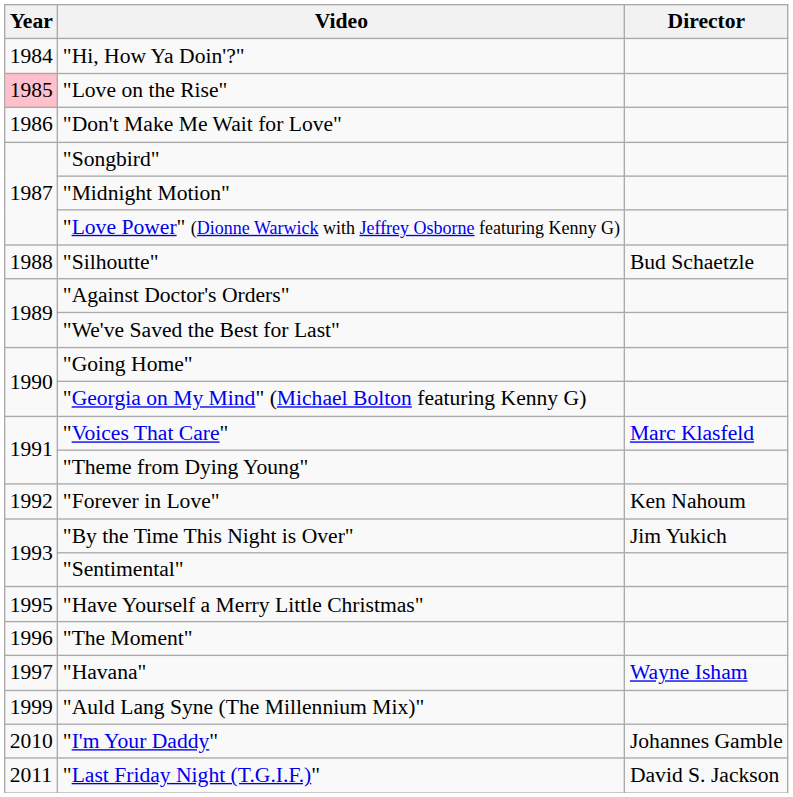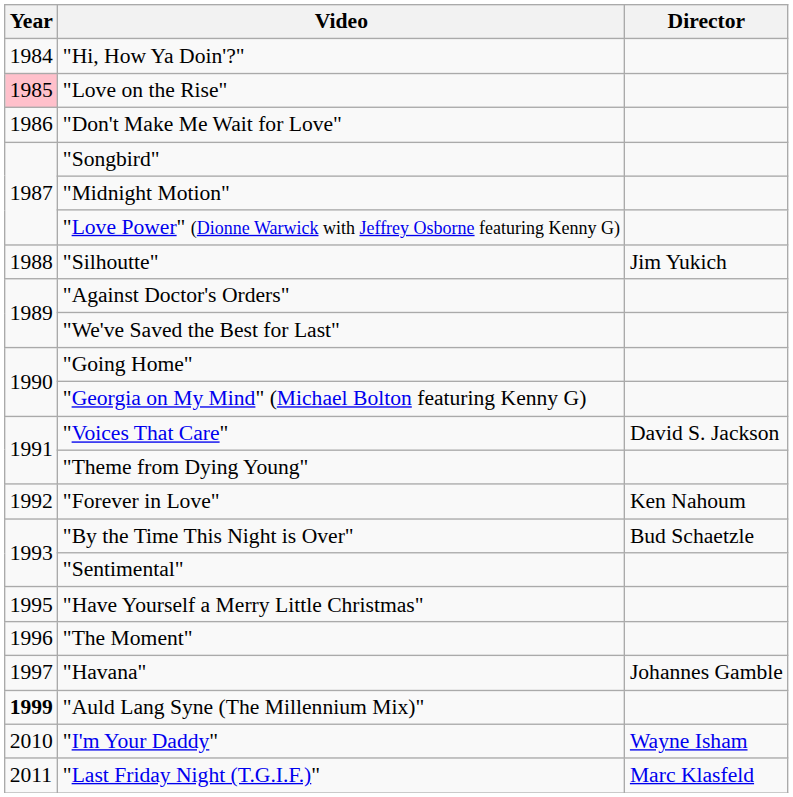(692, 261) Bud Schaetzle -> (678, 261) Jim Yukich
(692, 432) Marc Klasfeld -> (705, 432) David S. Jackson
(678, 535) Jim Yukich -> (692, 535) Bud Schaetzle
(689, 672) Wayne Isham -> (706, 672) Johannes Gamble
(31, 706) normal -> (31, 706) bold
(706, 741) Johannes Gamble -> (689, 741) Wayne Isham
(705, 775) David S. Jackson -> (692, 775) Marc Klasfeld
